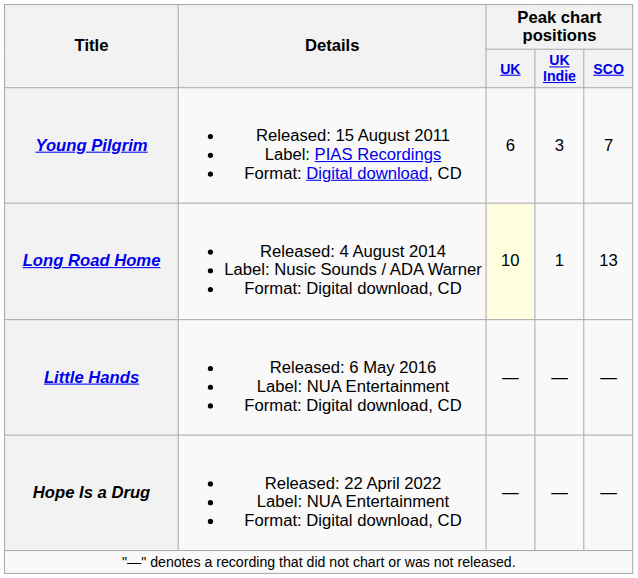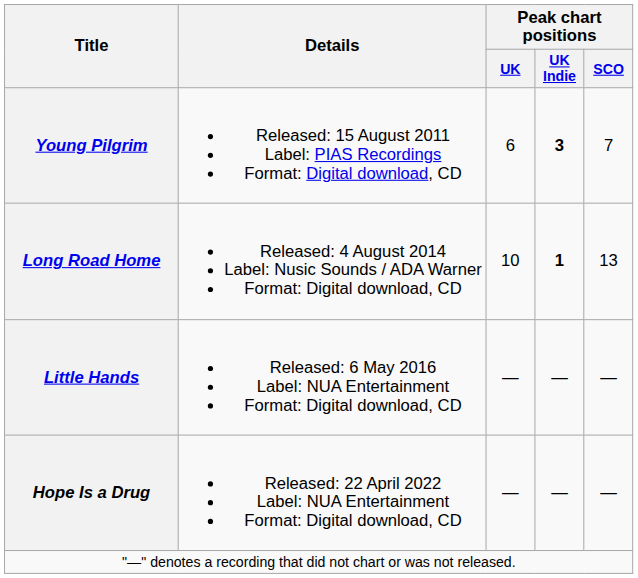(559, 145) normal -> (559, 145) bold
(510, 261) lightyellow background -> (510, 261) no background
(559, 261) normal -> (559, 261) bold
